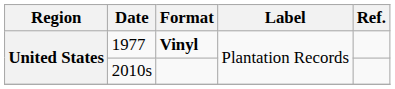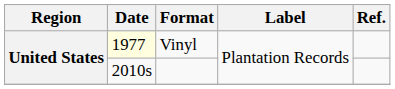(129, 44) no background -> (129, 44) lightyellow background
(179, 44) bold -> (178, 44) normal
